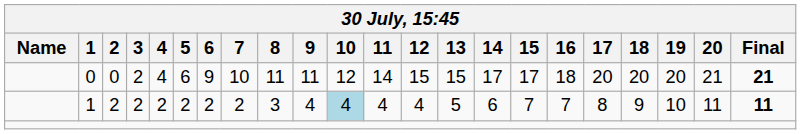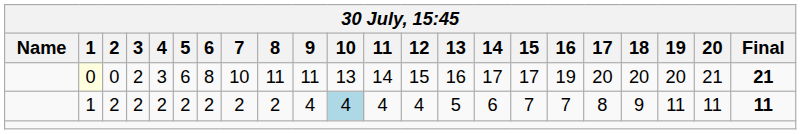(91, 76) no background -> (91, 76) lightyellow background
(162, 76) 4 -> (162, 76) 3
(209, 76) 9 -> (209, 76) 8
(346, 76) 12 -> (346, 76) 13
(456, 76) 15 -> (456, 76) 16
(566, 76) 18 -> (566, 76) 19
(275, 105) 3 -> (275, 105) 2
(676, 105) 10 -> (676, 105) 11
